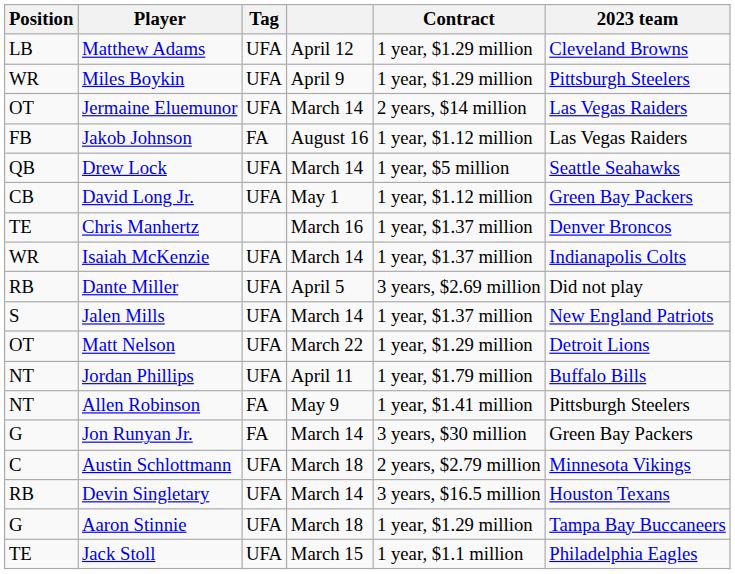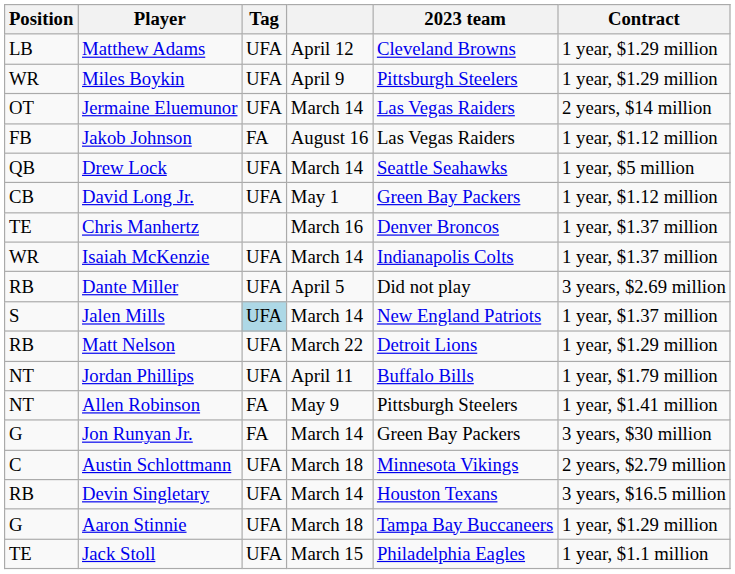columns swapped: (638, 19) <-> (459, 19)
(264, 316) no background -> (264, 316) lightblue background
(21, 345) OT -> (21, 345) RB
